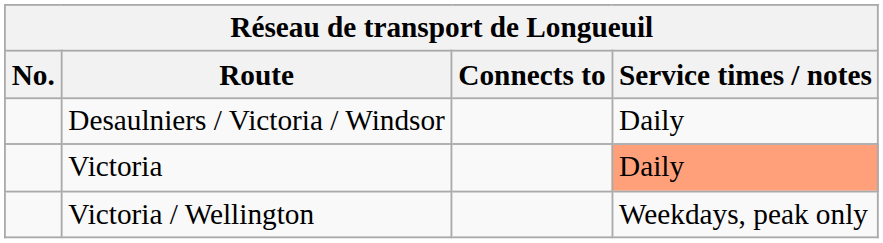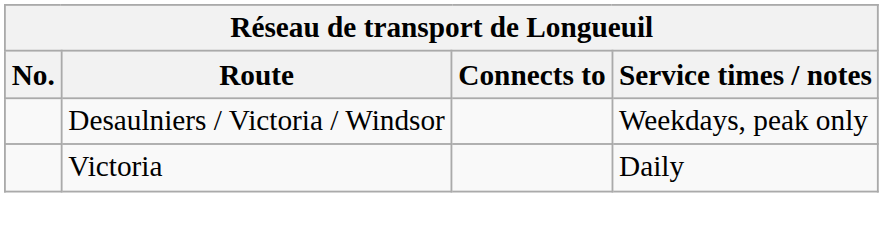(652, 120) Daily -> (743, 120) Weekdays, peak only
(652, 167) lightsalmon background -> (652, 167) no background
- row: (191, 213)
